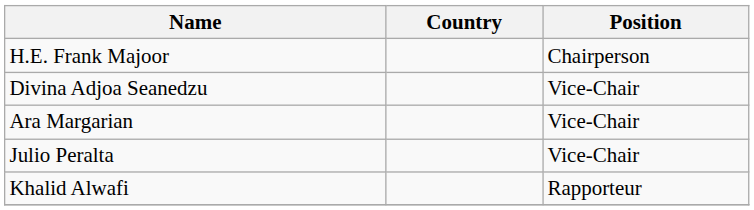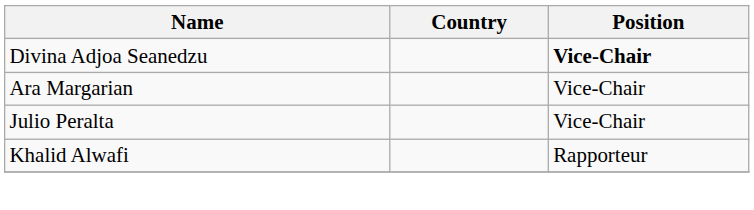- row: (89, 55)
(593, 88) normal -> (602, 55) bold
